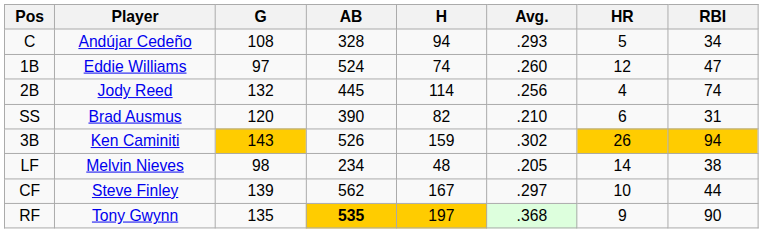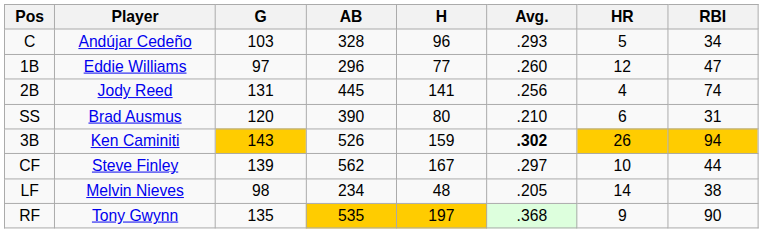(261, 41) 108 -> (261, 41) 103
(441, 41) 94 -> (441, 41) 96
(351, 66) 524 -> (351, 66) 296
(441, 66) 74 -> (441, 66) 77
(261, 91) 132 -> (261, 91) 131
(441, 91) 114 -> (441, 91) 141
(441, 116) 82 -> (441, 116) 80
(532, 141) normal -> (532, 141) bold
rows swapped: (30, 166) <-> (30, 191)
(351, 215) bold -> (351, 215) normal
